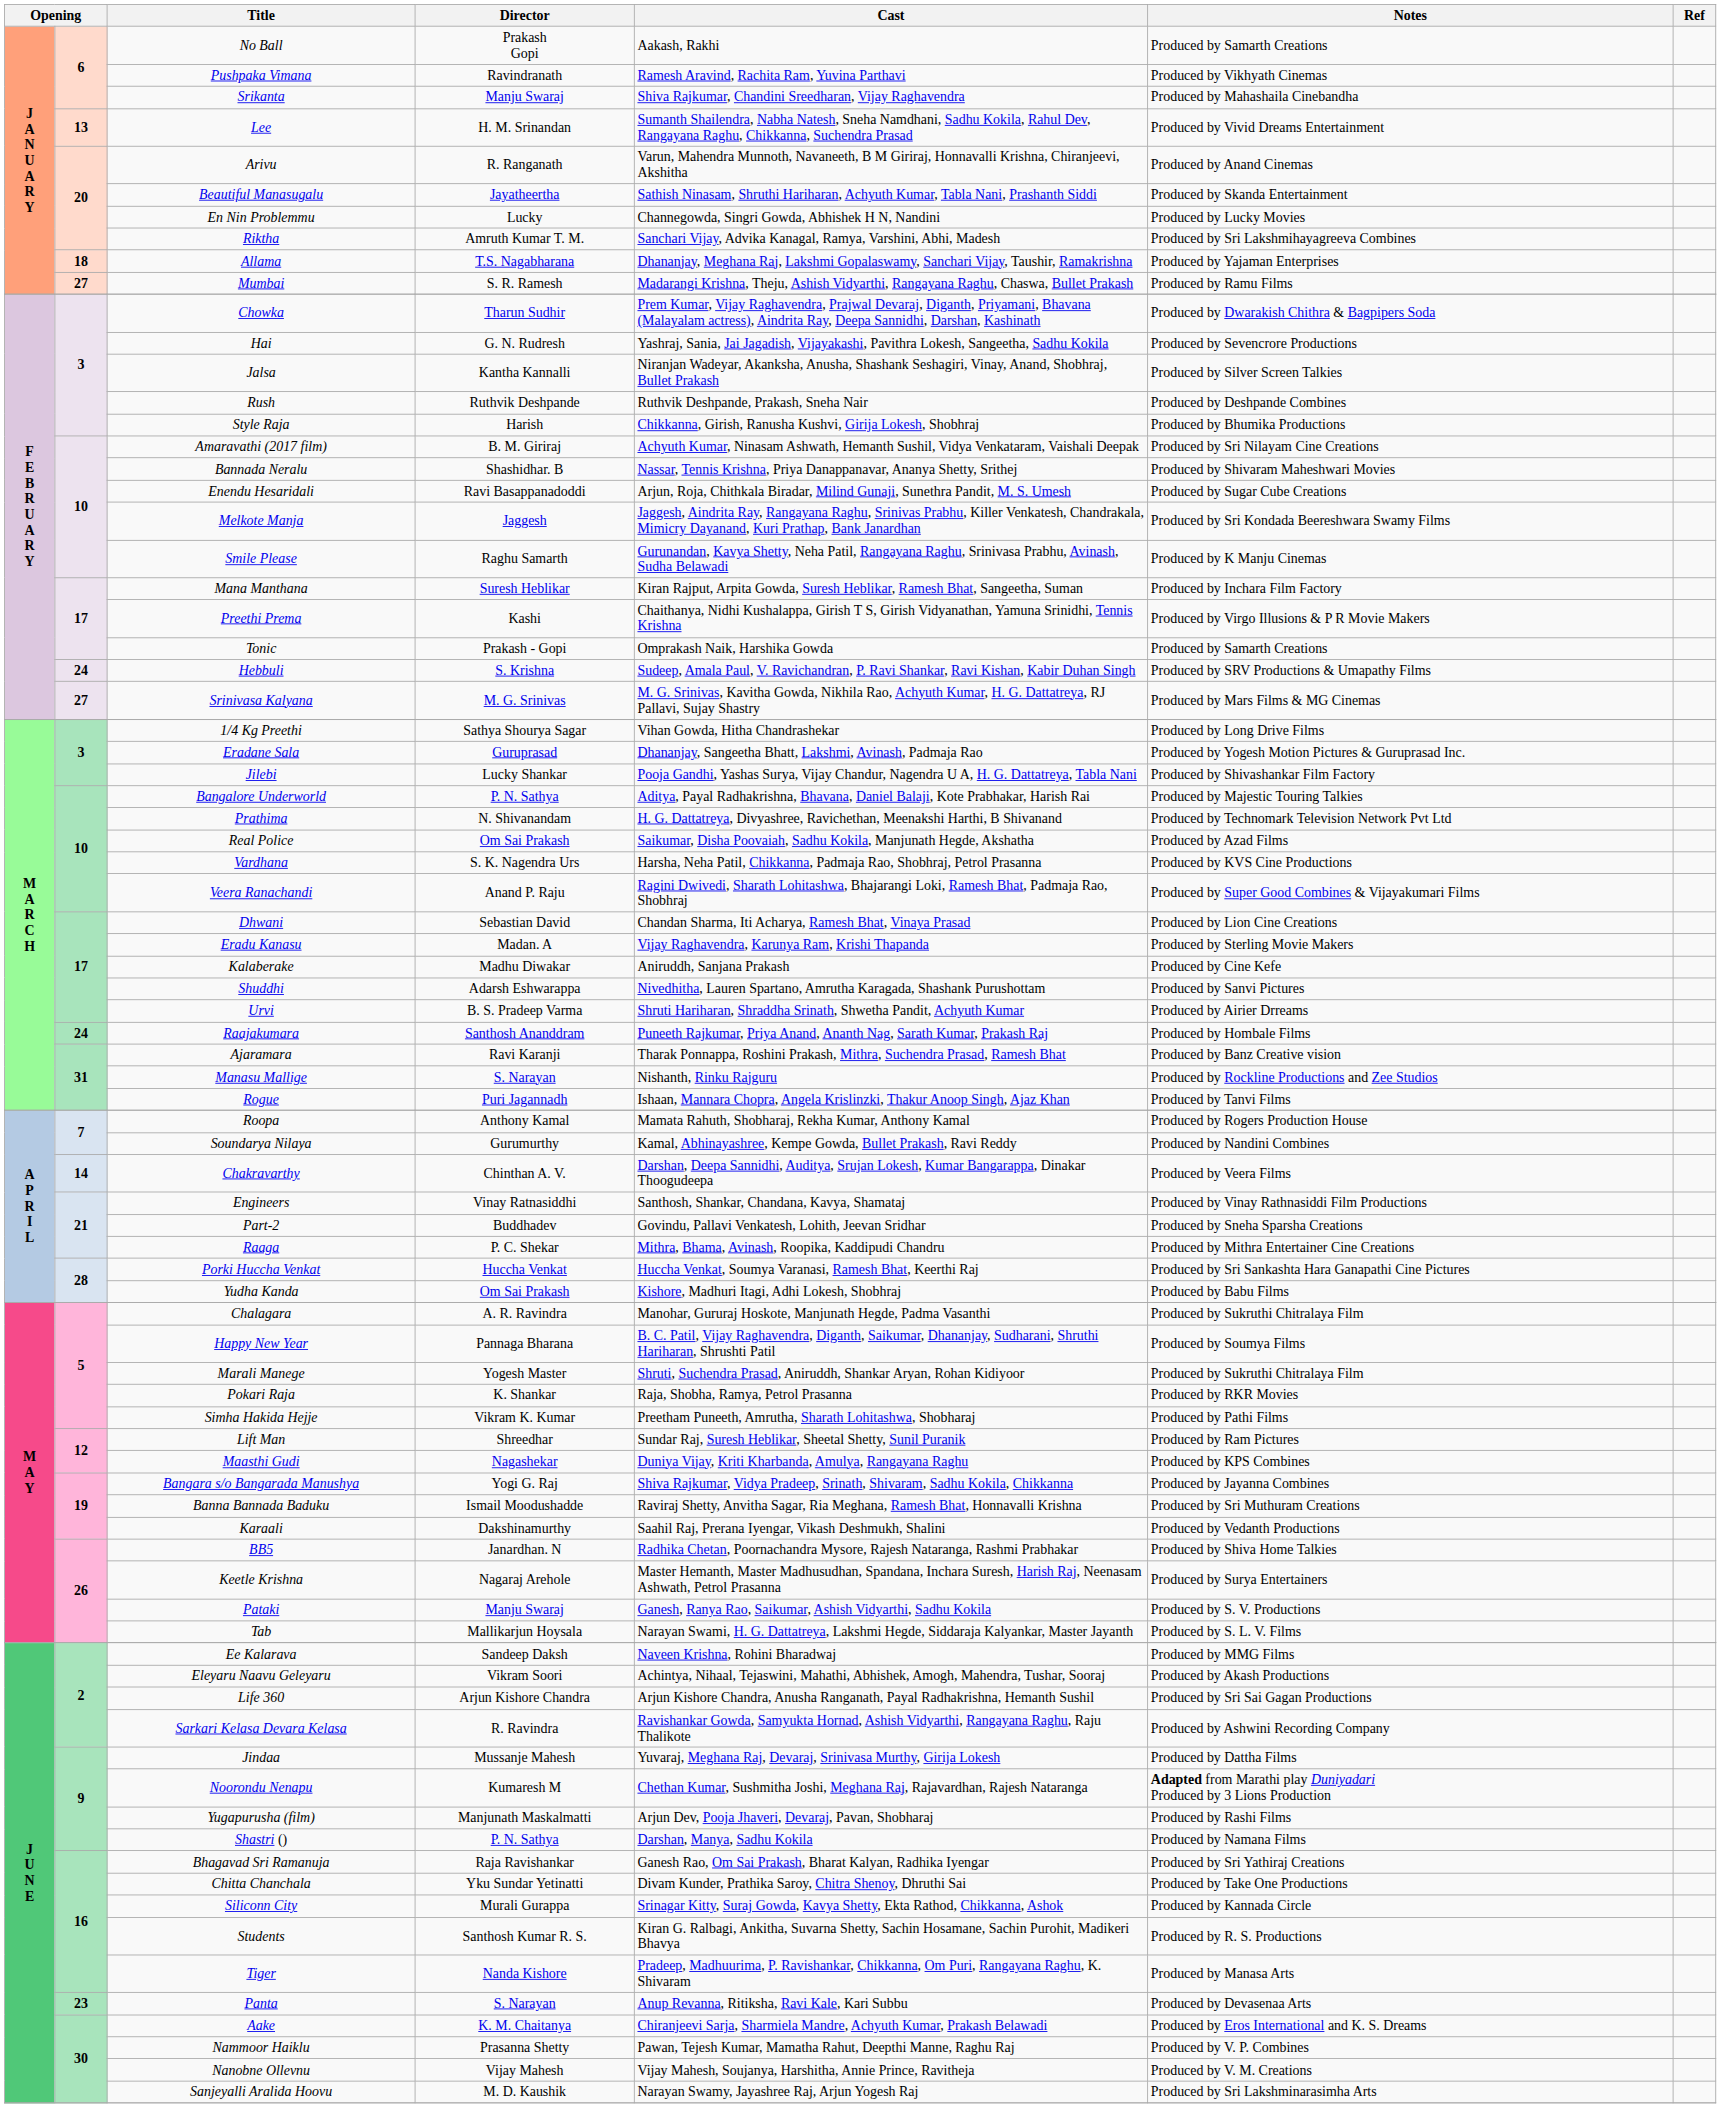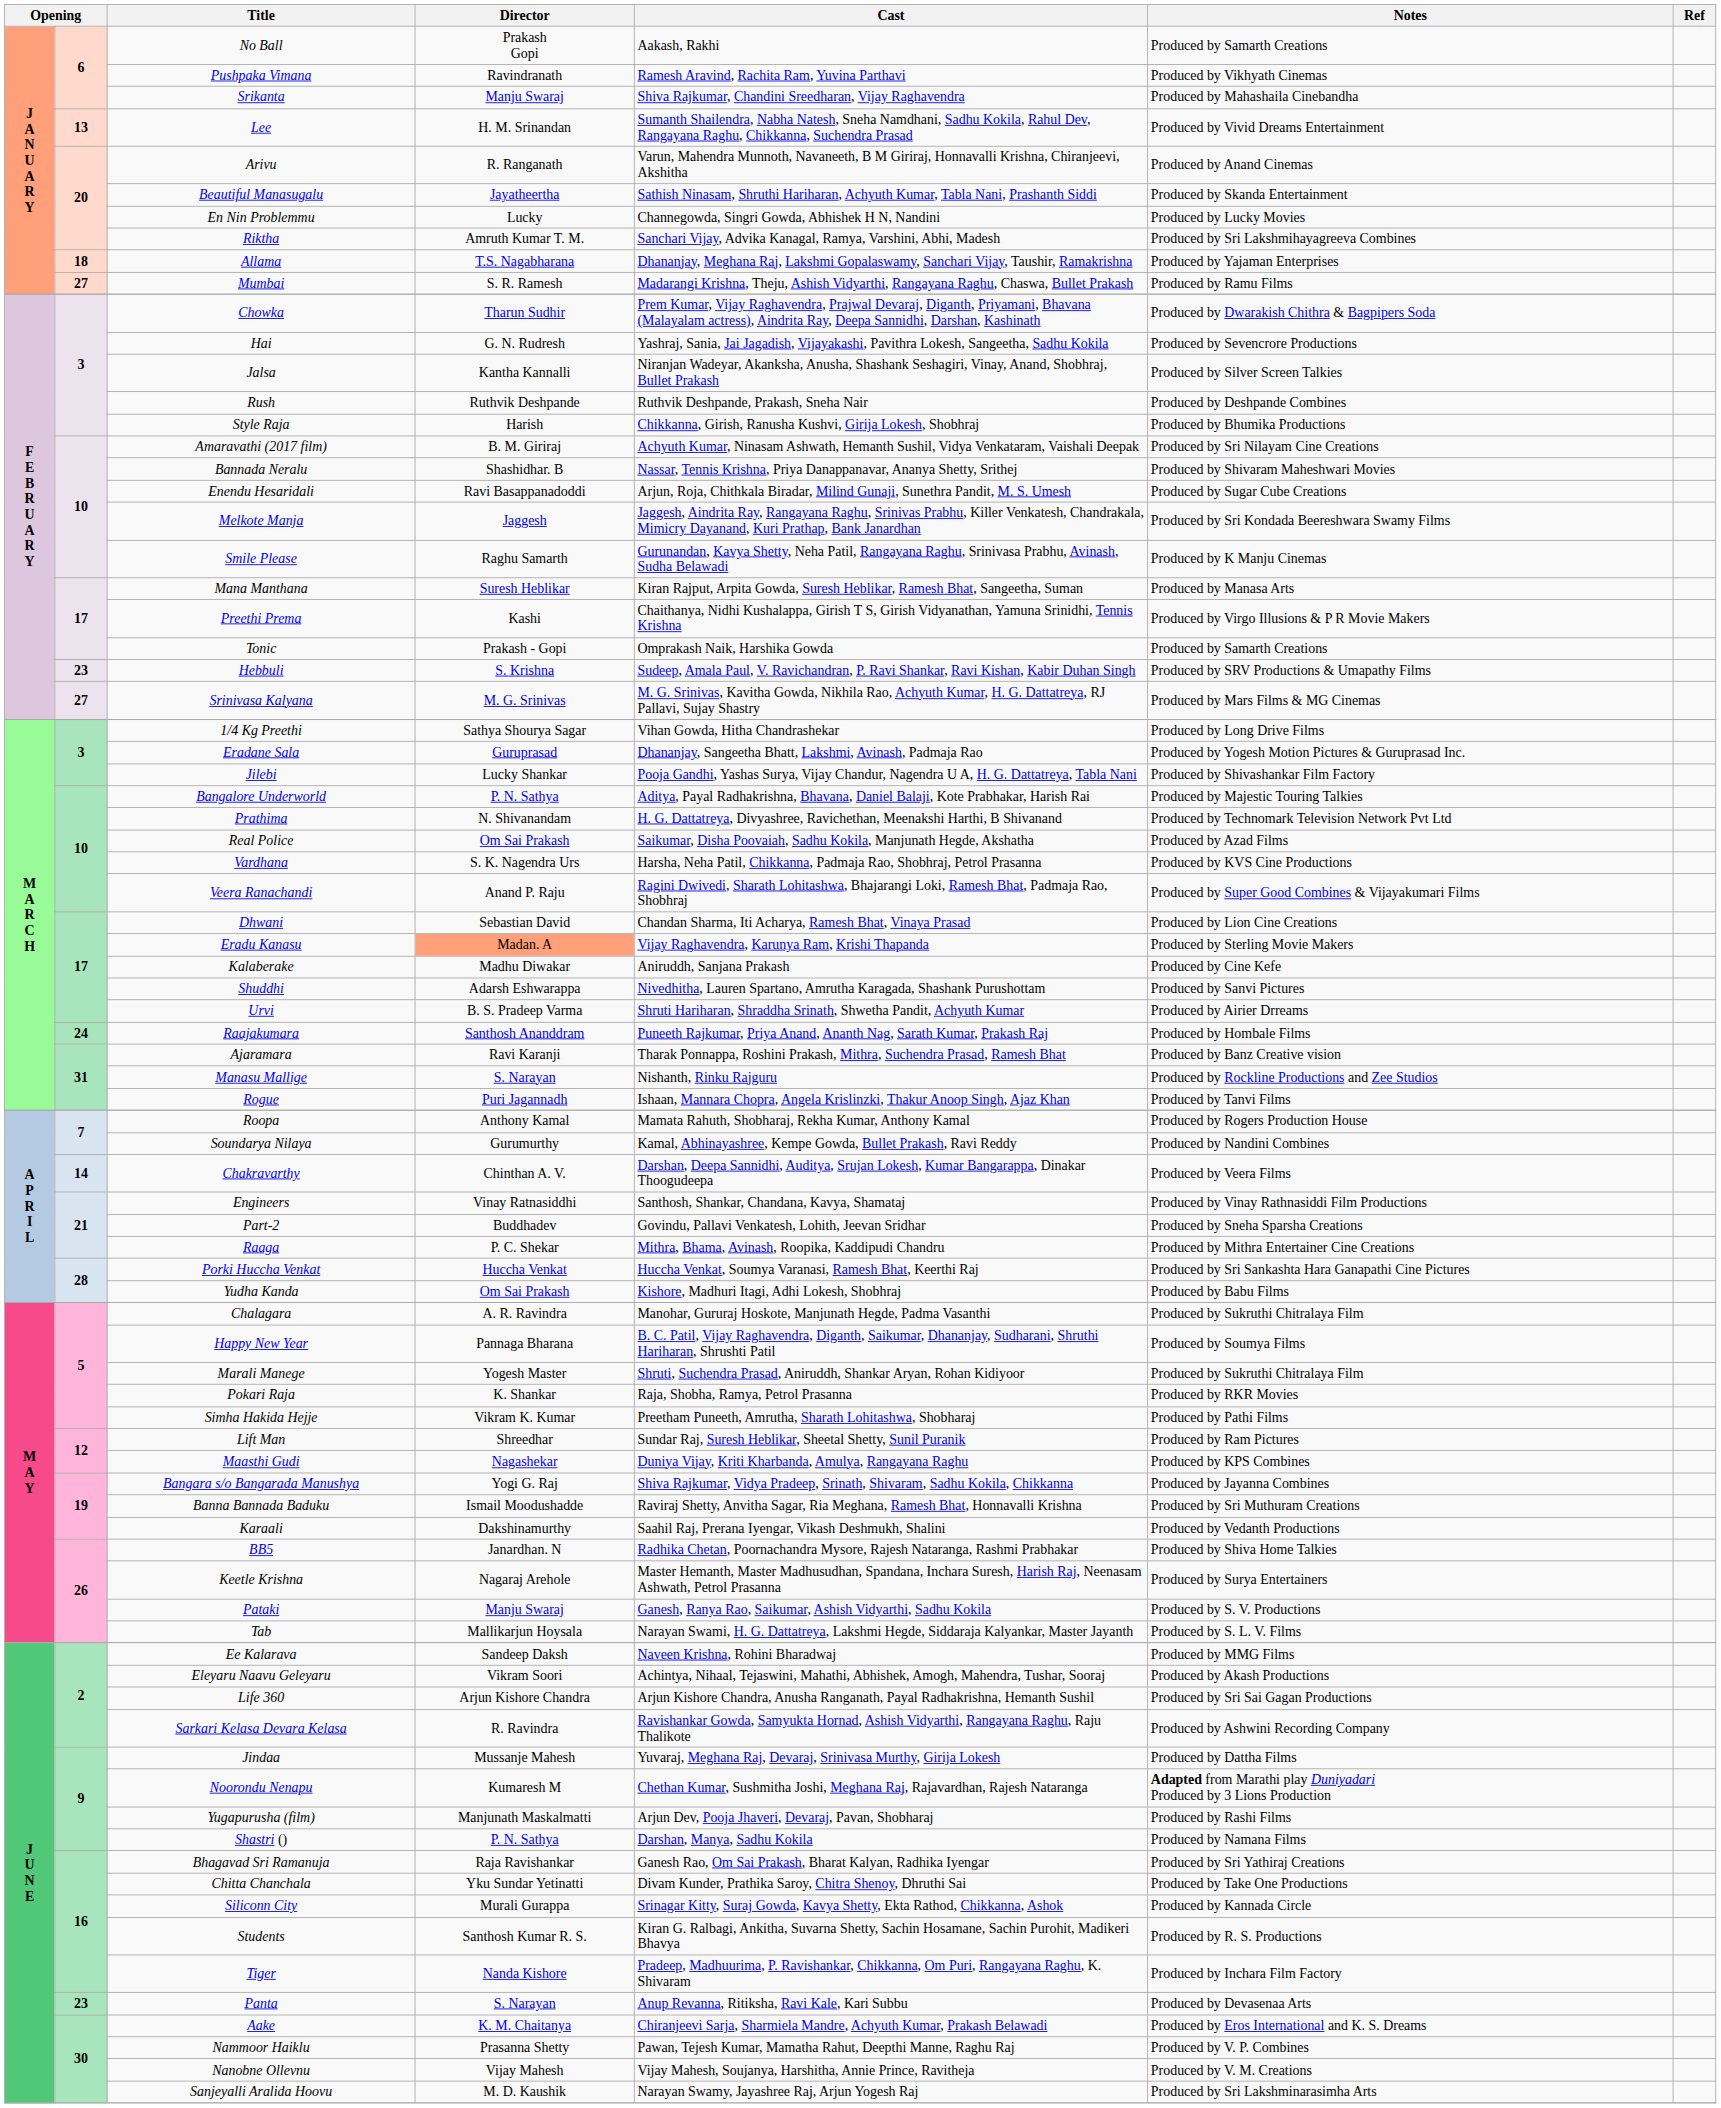(1246, 588) Produced by Inchara Film Factory -> (1223, 588) Produced by Manasa Arts
(81, 670) 24 -> (81, 670) 23
(525, 944) no background -> (525, 944) lightsalmon background
(1223, 1973) Produced by Manasa Arts -> (1246, 1973) Produced by Inchara Film Factory
